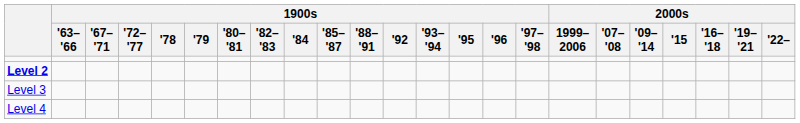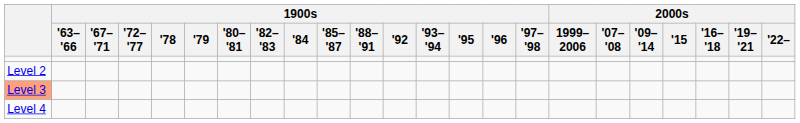(27, 71) bold -> (26, 71) normal
(26, 90) no background -> (26, 90) lightsalmon background
